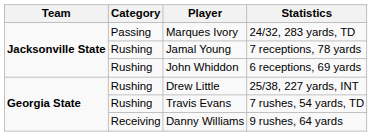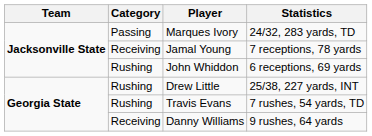(132, 49) Rushing -> (136, 49) Receiving
